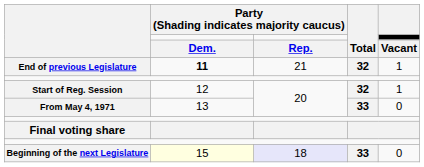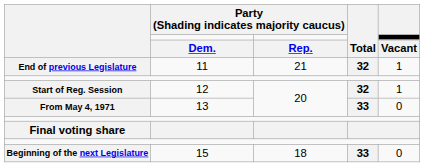(202, 66) bold -> (202, 66) normal
(202, 153) lightyellow background -> (202, 153) no background
(301, 153) lavender background -> (301, 153) no background
